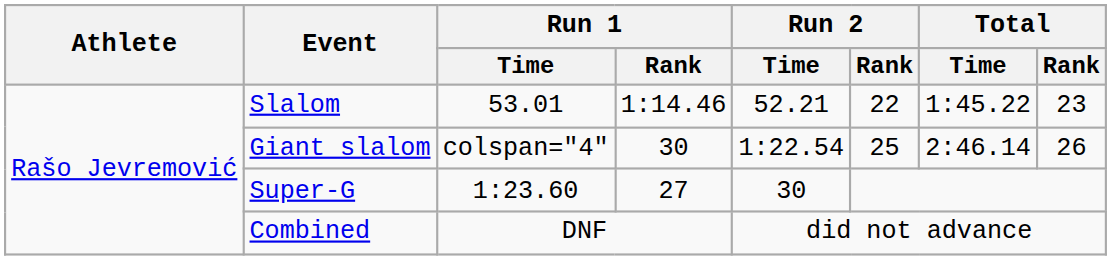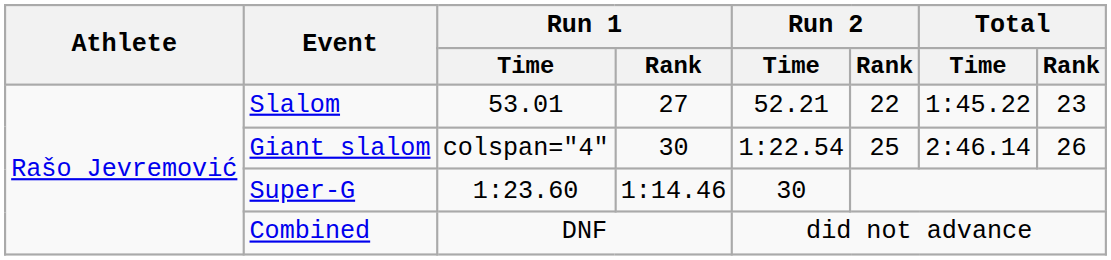(674, 106) 1:14.46 -> (673, 106) 27
(673, 190) 27 -> (674, 190) 1:14.46
